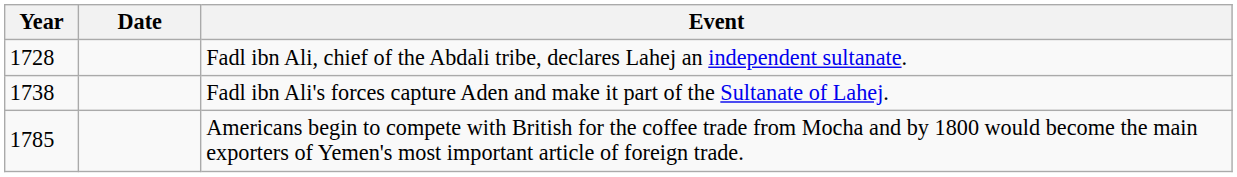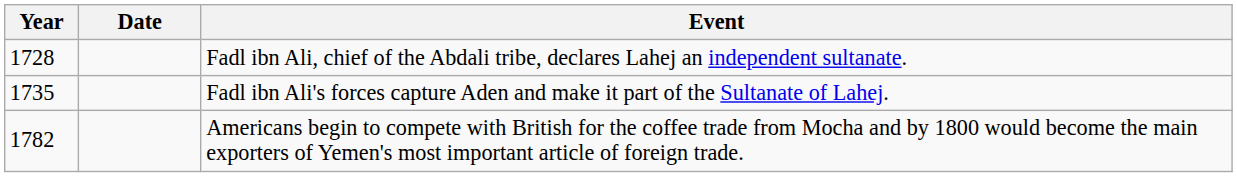(32, 92) 1738 -> (32, 92) 1735
(32, 140) 1785 -> (32, 140) 1782
